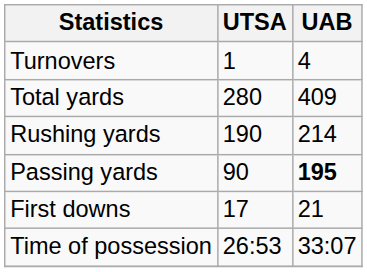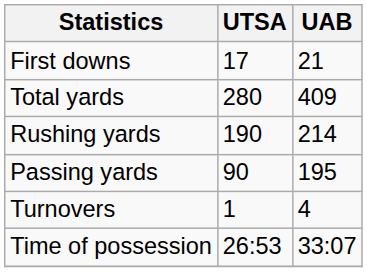rows swapped: (70, 209) <-> (63, 60)
(317, 172) bold -> (317, 172) normal
